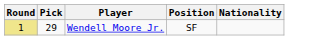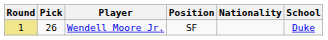+ column: (303, 12)
(51, 28) 29 -> (51, 28) 26
